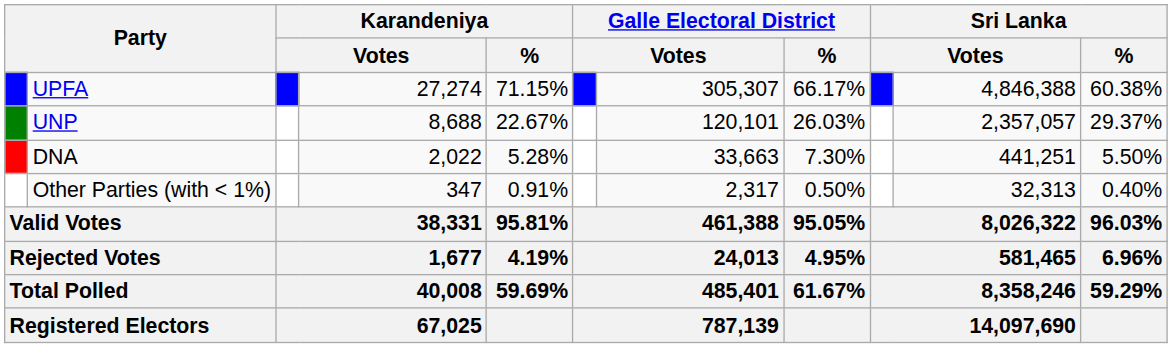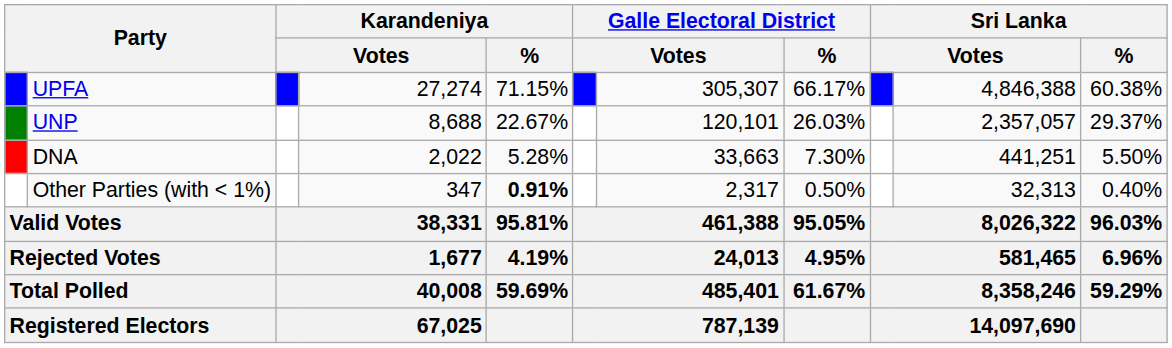(538, 190) normal -> (538, 190) bold
